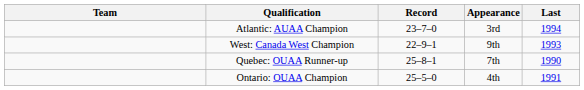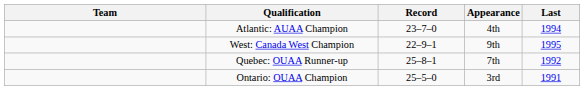(493, 28) 3rd -> (493, 28) 4th
(551, 45) 1993 -> (551, 45) 1995
(551, 61) 1990 -> (551, 61) 1992
(493, 77) 4th -> (493, 77) 3rd
